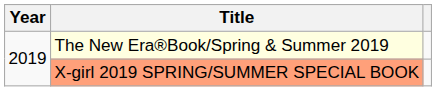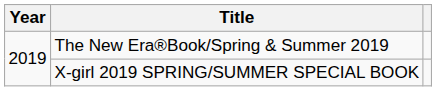(222, 45) lightyellow background -> (222, 45) no background
(237, 72) lightsalmon background -> (237, 72) no background
